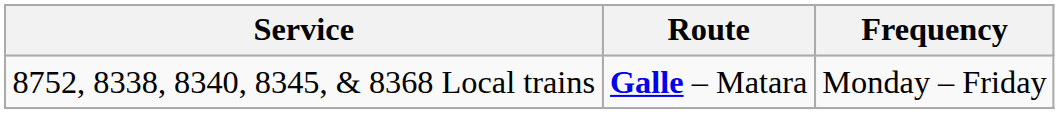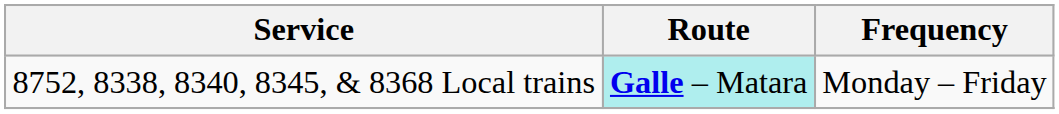(709, 81) no background -> (709, 81) paleturquoise background
